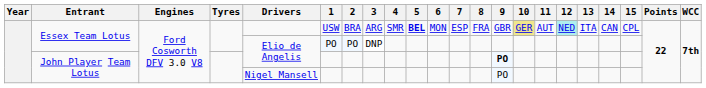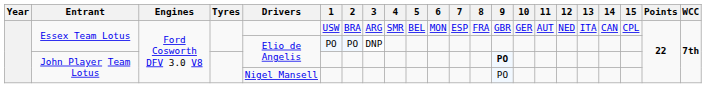(417, 28) bold -> (417, 28) normal
(524, 28) khaki background -> (524, 28) no background
(567, 28) paleturquoise background -> (567, 28) no background
